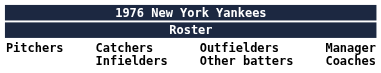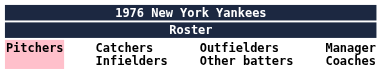(35, 48) no background -> (35, 48) pink background
